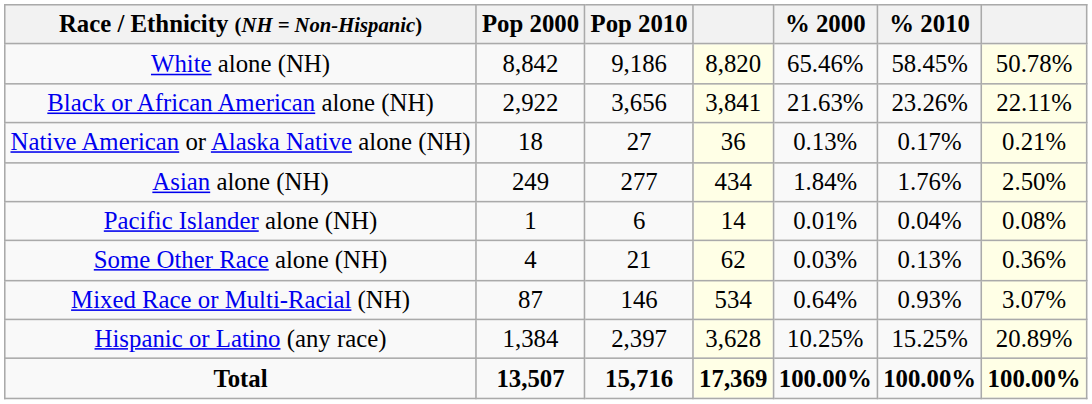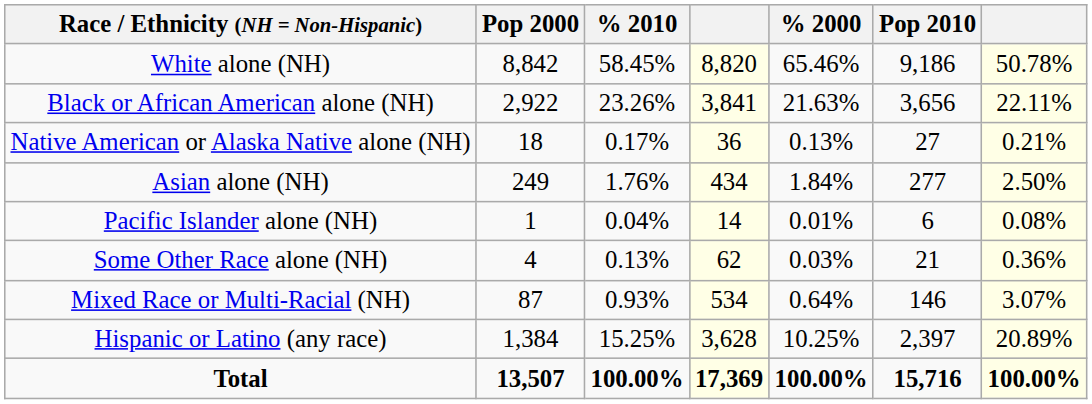columns swapped: (639, 24) <-> (930, 24)
